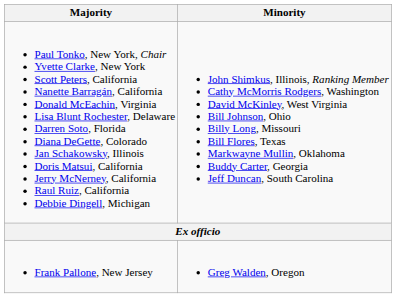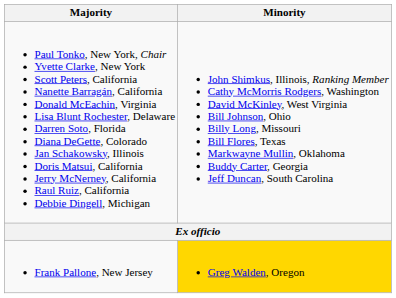(284, 273) no background -> (284, 273) gold background
